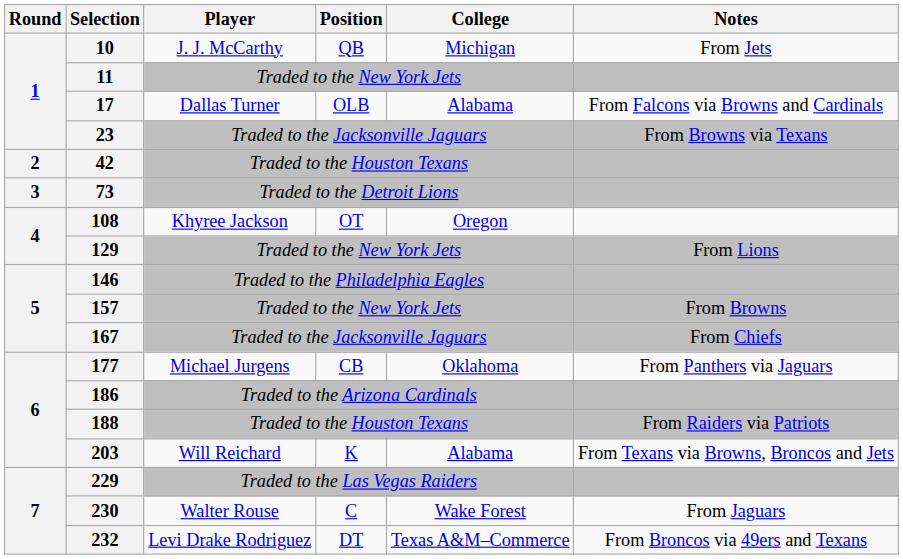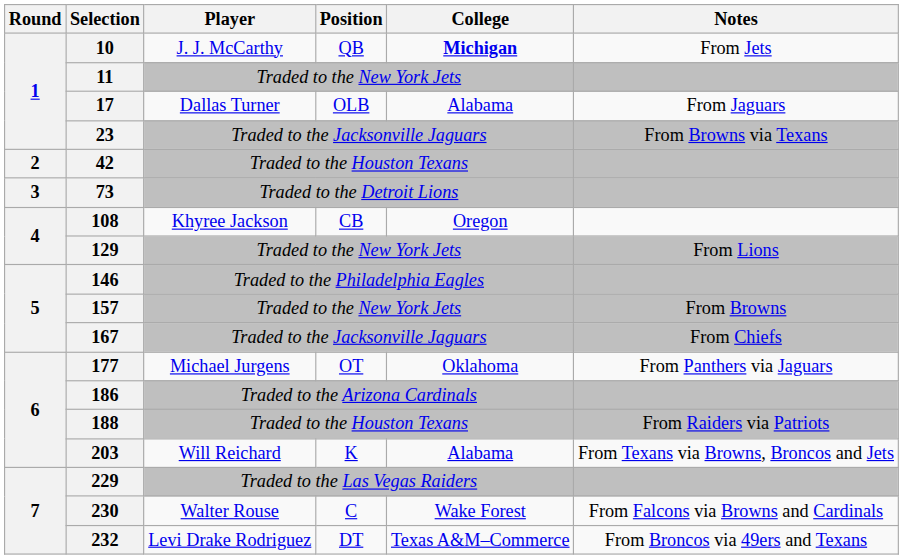(480, 47) normal -> (480, 47) bold
(736, 105) From Falcons via Browns and Cardinals -> (736, 105) From Jaguars
(351, 221) OT -> (351, 221) CB
(351, 366) CB -> (351, 366) OT
(736, 510) From Jaguars -> (736, 510) From Falcons via Browns and Cardinals
